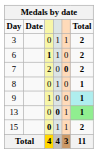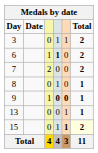(49, 55) bold -> (49, 55) normal
(58, 55) normal -> (58, 55) bold
(66, 69) bold -> (66, 69) normal
(58, 98) normal -> (58, 98) bold
(66, 98) normal -> (66, 98) bold
(82, 98) paleturquoise background -> (82, 98) no background
(58, 112) bold -> (58, 112) normal
(82, 112) lightgreen background -> (82, 112) no background
(49, 127) bold -> (49, 127) normal
(66, 127) normal -> (66, 127) bold
(82, 127) no background -> (82, 127) lightyellow background
